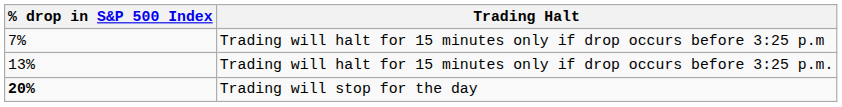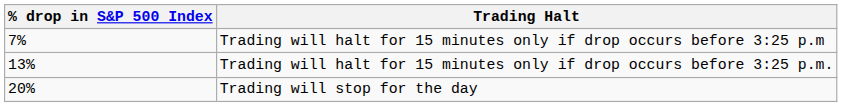(21, 89) bold -> (21, 89) normal
